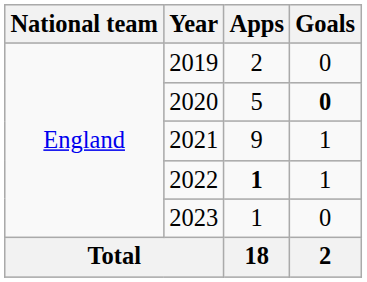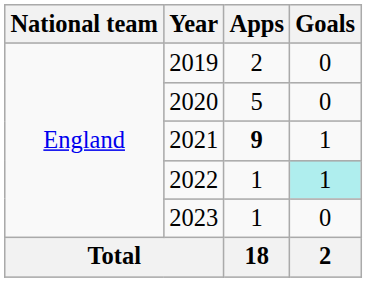(325, 101) bold -> (325, 101) normal
(257, 140) normal -> (257, 140) bold
(257, 179) bold -> (257, 179) normal
(325, 179) no background -> (325, 179) paleturquoise background
